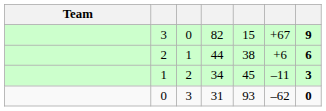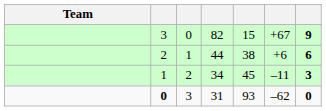(164, 95) normal -> (164, 95) bold
